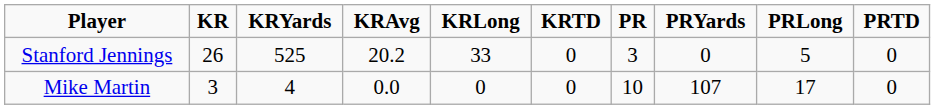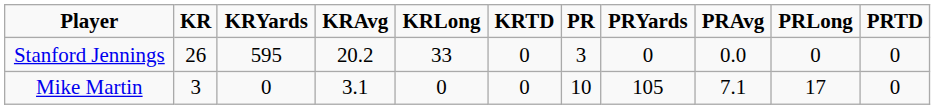+ column: (733, 21)
(290, 54) 525 -> (266, 54) 595
(805, 54) 5 -> (816, 54) 0
(290, 87) 4 -> (266, 87) 0
(387, 87) 0.0 -> (355, 87) 3.1
(706, 87) 107 -> (648, 87) 105
